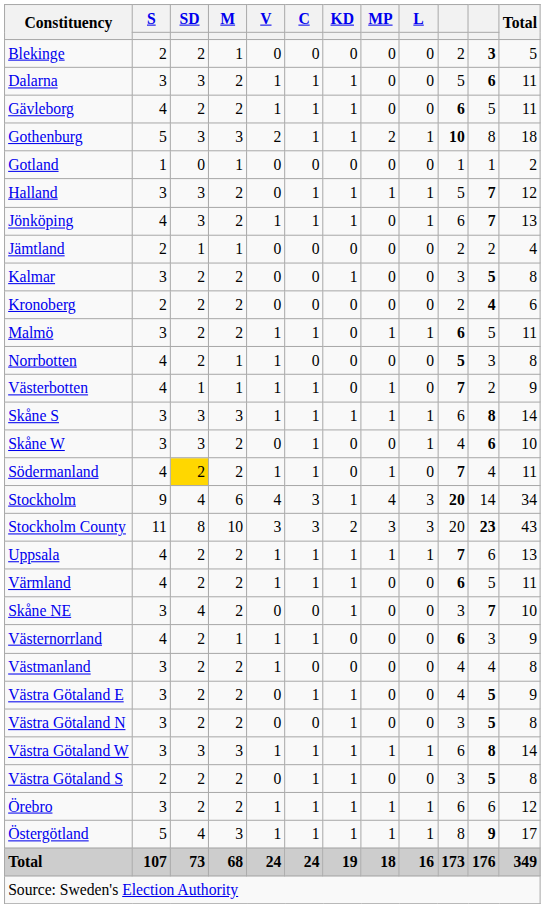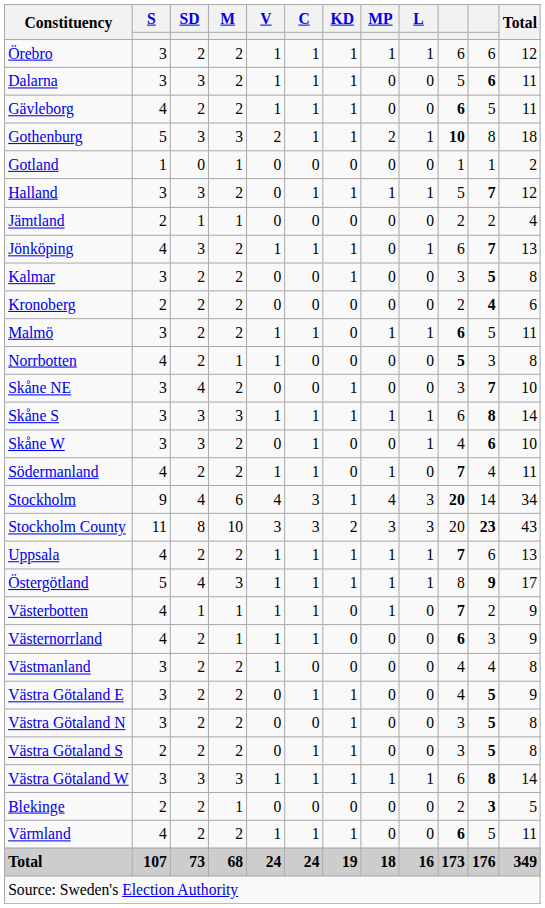rows swapped: (36, 53) <-> (30, 806)
rows swapped: (36, 248) <-> (41, 221)
rows swapped: (40, 611) <-> (48, 388)
(201, 471) gold background -> (201, 471) no background
rows swapped: (39, 583) <-> (48, 834)
rows swapped: (66, 778) <-> (68, 750)
